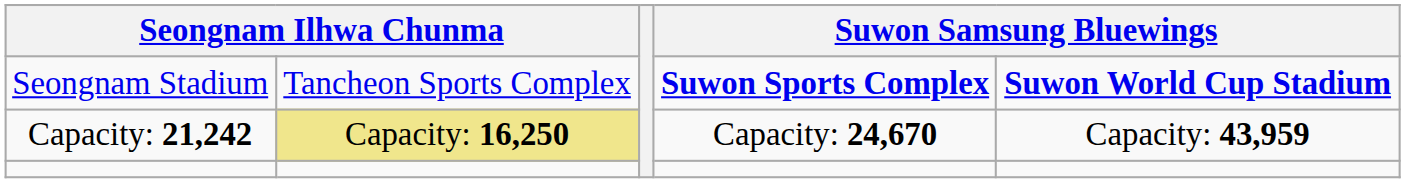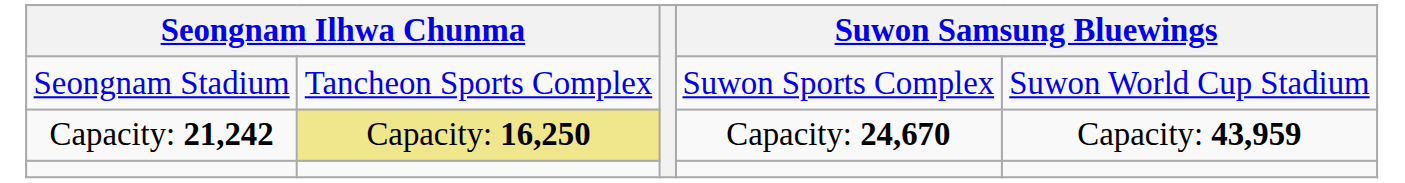(825, 82) bold -> (838, 82) normal
(1198, 82) bold -> (1189, 82) normal
